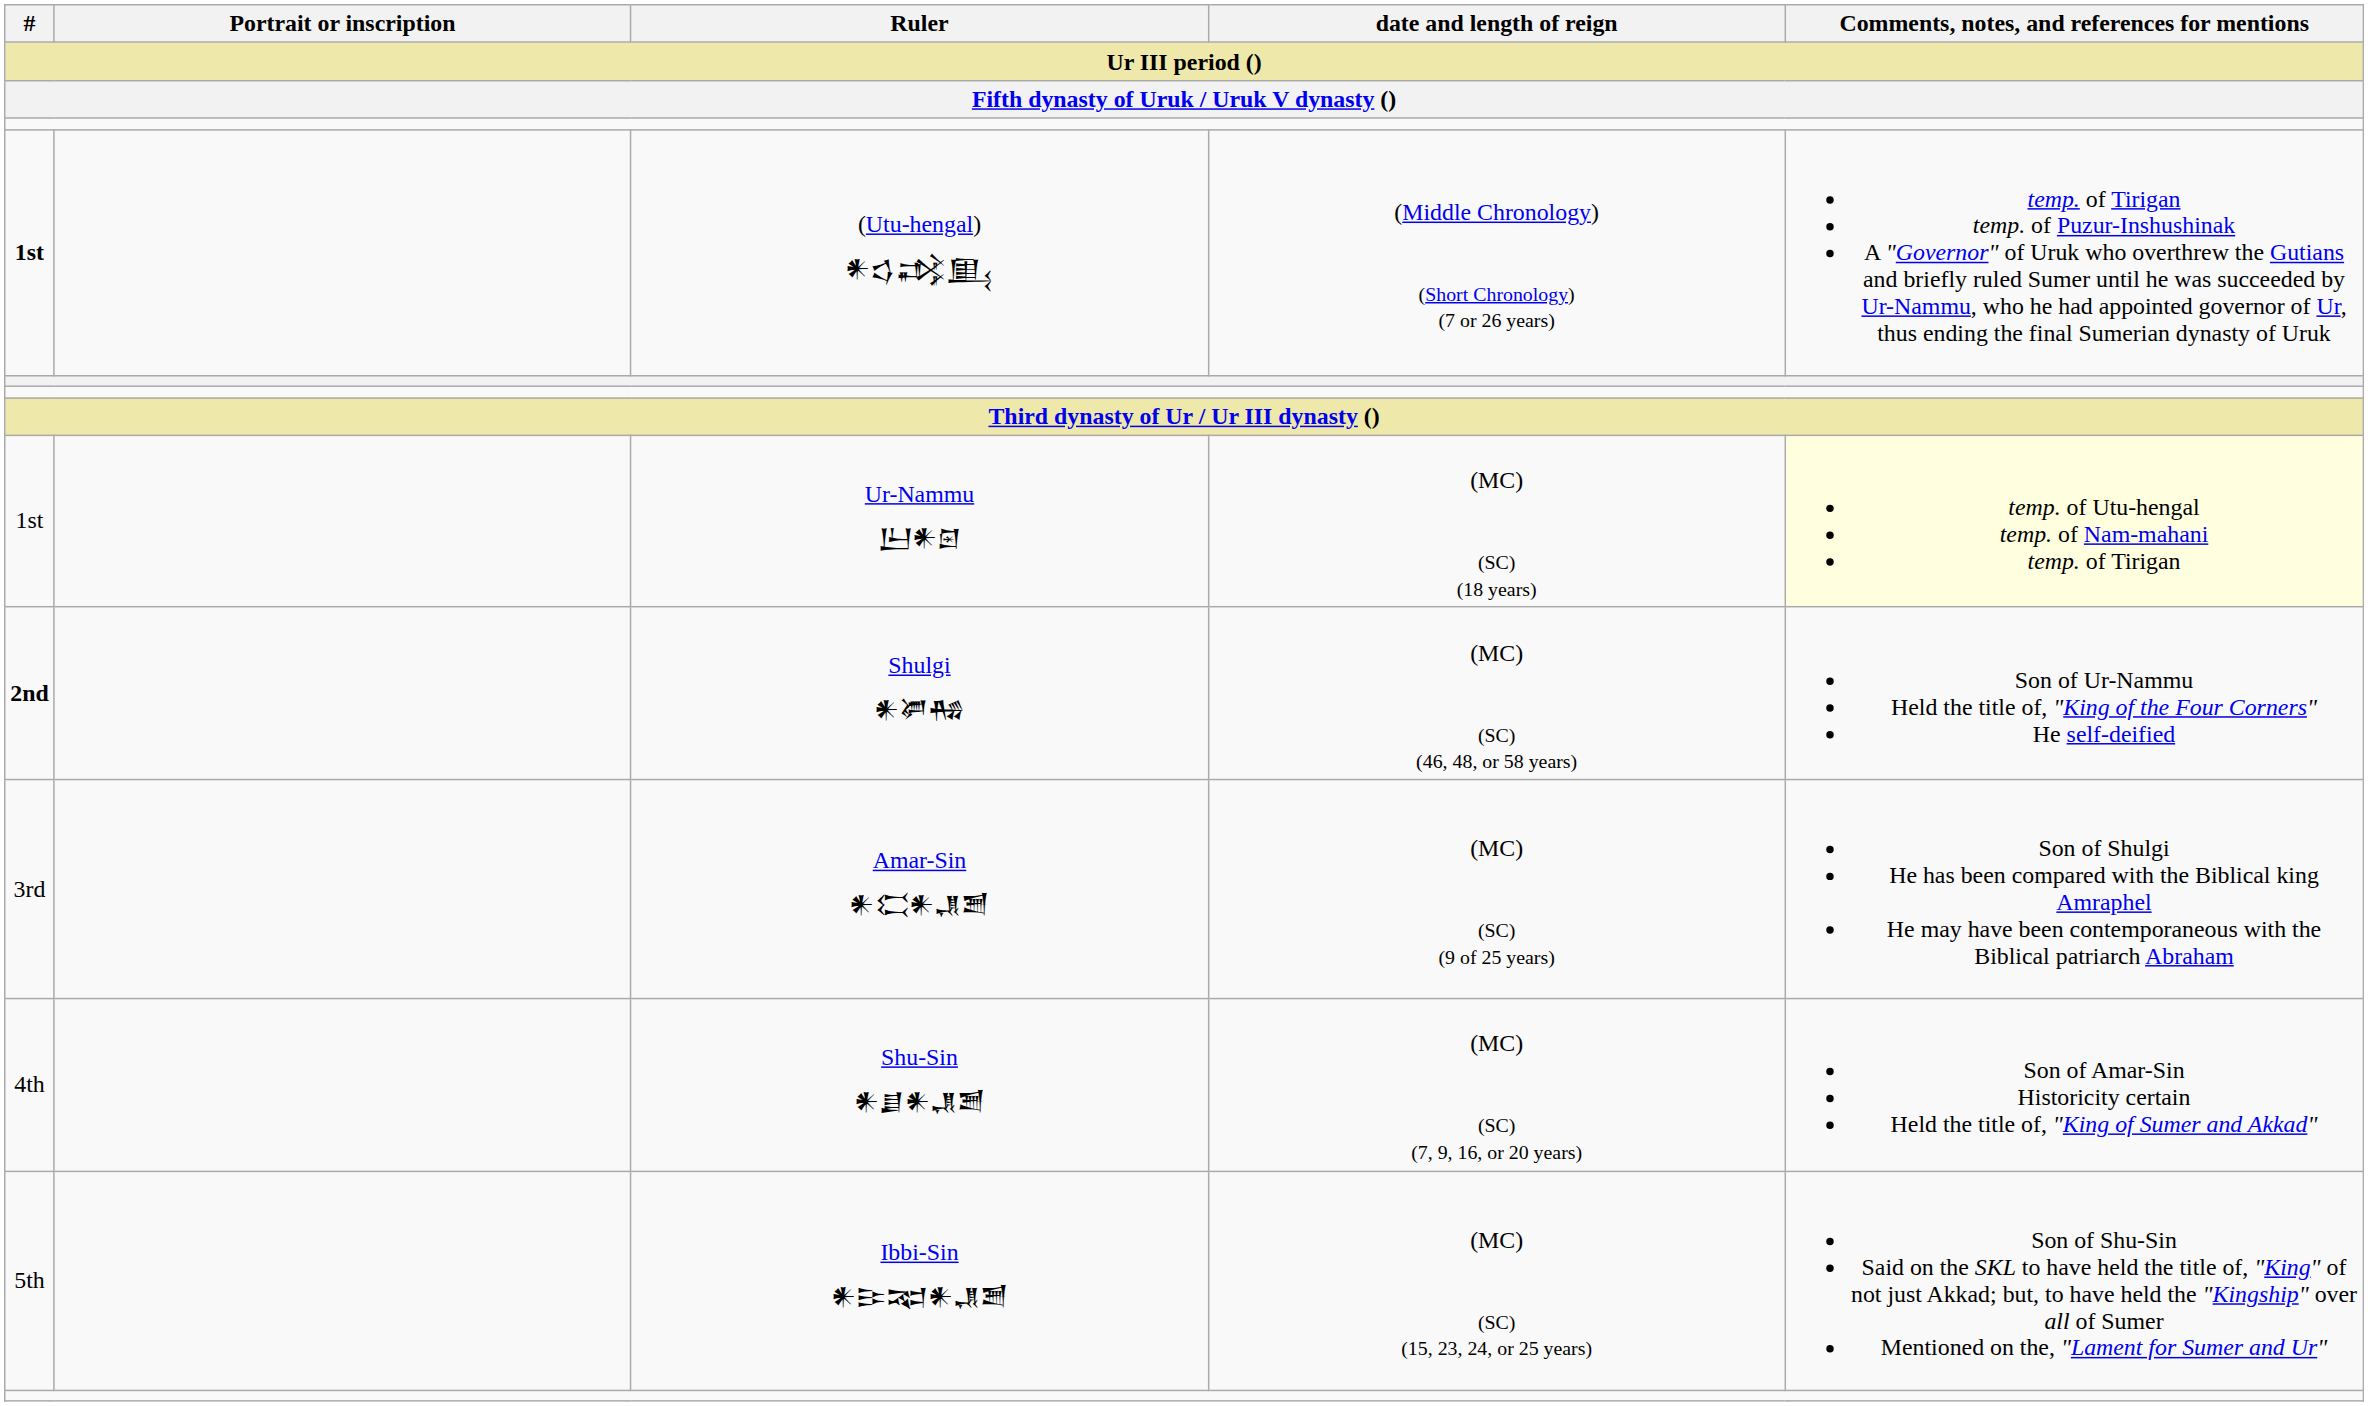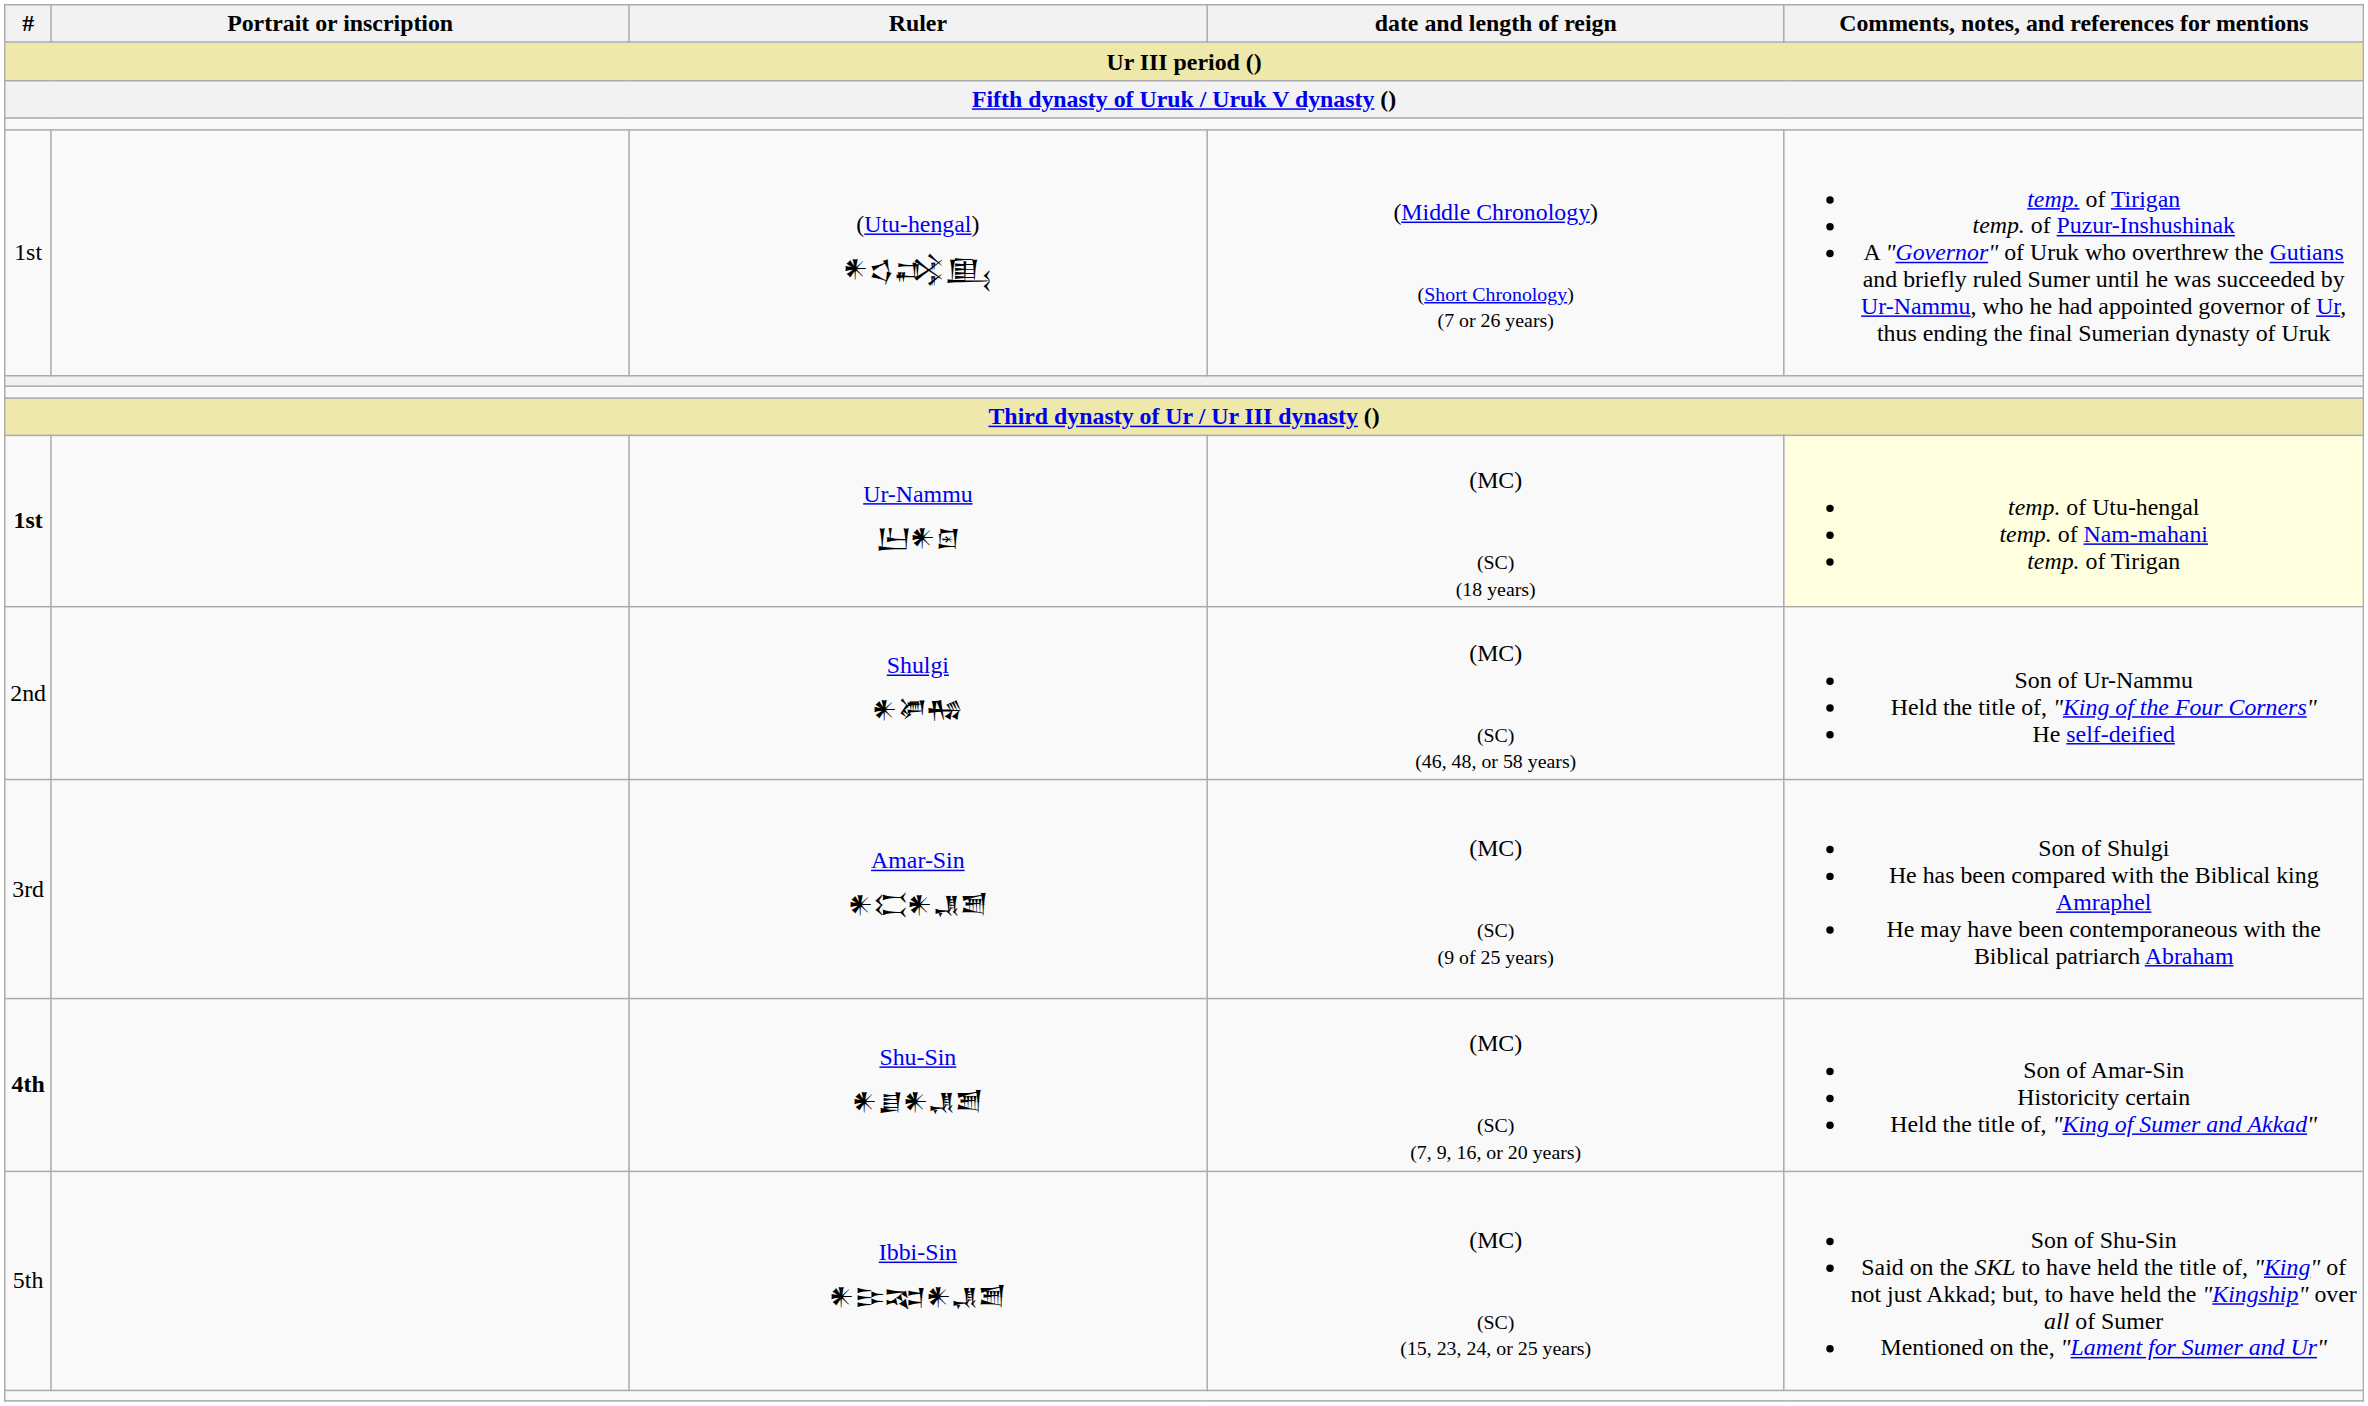(29, 252) bold -> (28, 252) normal
(29, 521) normal -> (28, 521) bold
(29, 692) bold -> (28, 692) normal
(29, 1084) normal -> (28, 1084) bold
